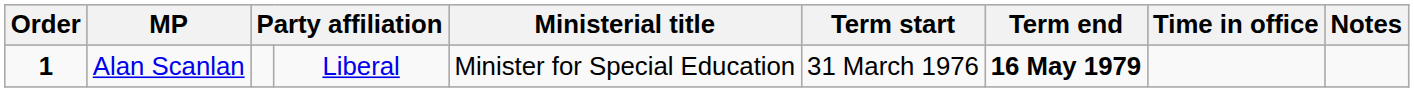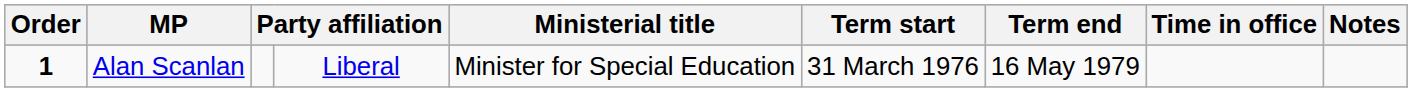(1066, 65) bold -> (1065, 65) normal
